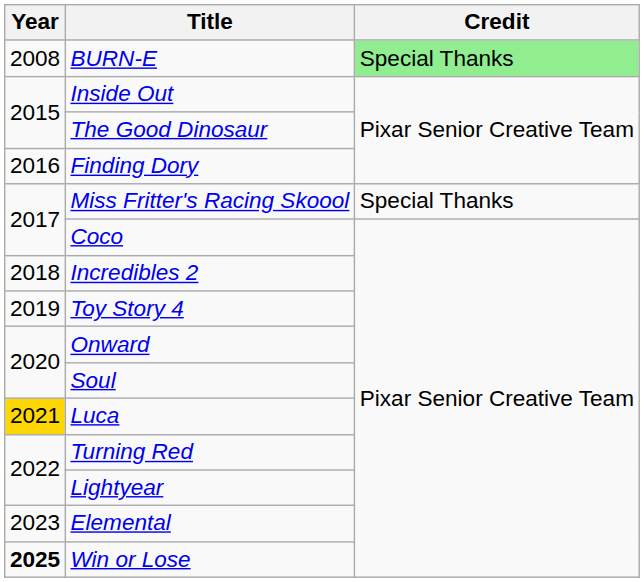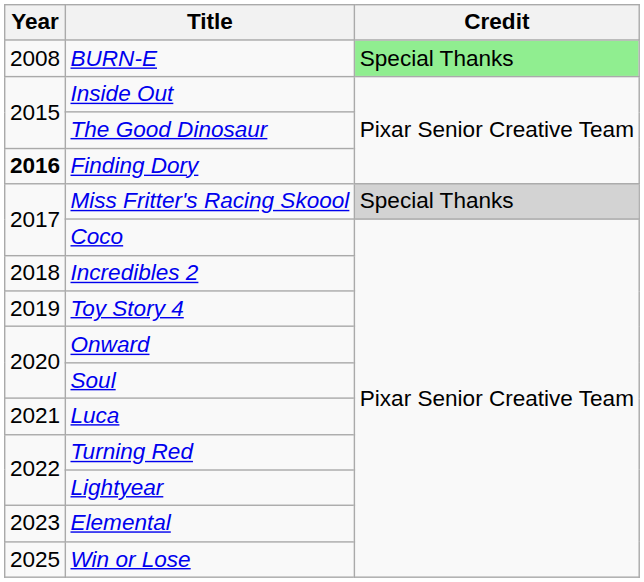(35, 165) normal -> (35, 165) bold
(437, 201) no background -> (437, 201) lightgrey background
(35, 415) gold background -> (35, 415) no background
(35, 559) bold -> (35, 559) normal
